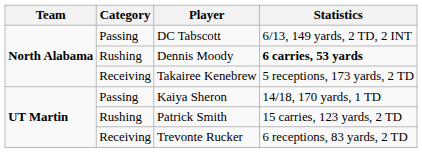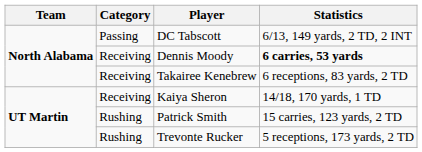(120, 56) Rushing -> (125, 56) Receiving
(338, 76) 5 receptions, 173 yards, 2 TD -> (335, 76) 6 receptions, 83 yards, 2 TD
(119, 96) Passing -> (125, 96) Receiving
(125, 137) Receiving -> (120, 137) Rushing
(335, 137) 6 receptions, 83 yards, 2 TD -> (338, 137) 5 receptions, 173 yards, 2 TD
